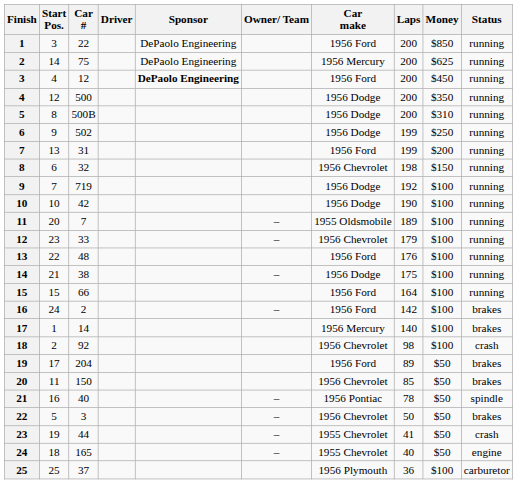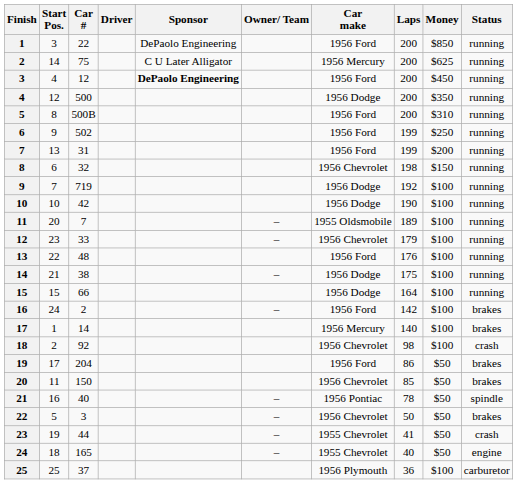(188, 61) DePaolo Engineering -> (188, 61) C U Later Alligator
(353, 114) 1956 Dodge -> (353, 114) 1956 Ford
(353, 132) 1956 Dodge -> (353, 132) 1956 Ford
(353, 292) 1956 Ford -> (353, 292) 1956 Dodge
(409, 363) 89 -> (409, 363) 86
